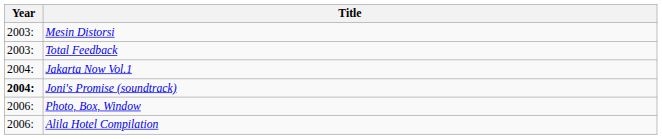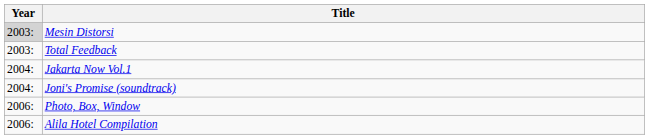(20, 32) no background -> (20, 32) lightgrey background
(21, 87) bold -> (20, 87) normal
